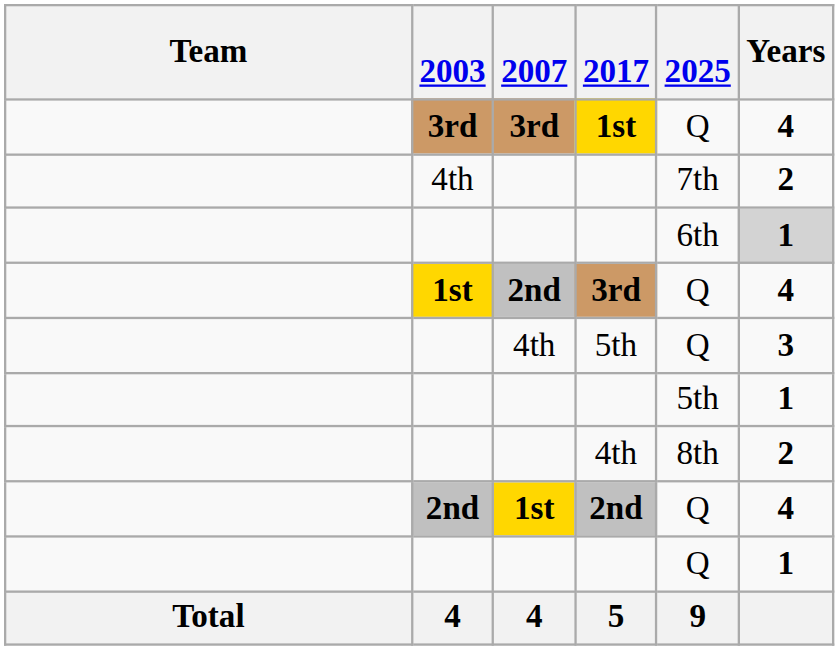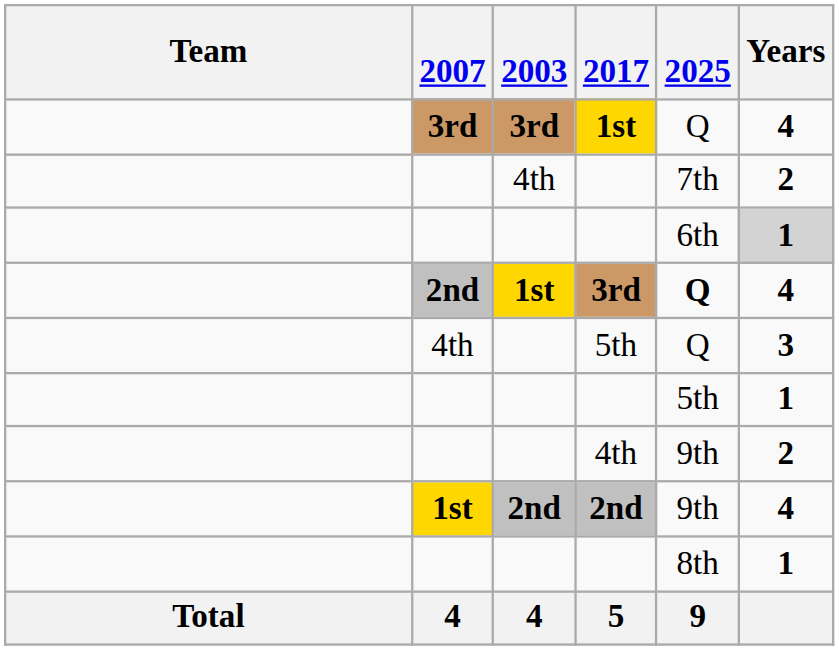columns swapped: (453, 71) <-> (534, 71)
(698, 289) normal -> (698, 289) bold
(698, 453) 8th -> (698, 453) 9th
(698, 508) Q -> (698, 508) 9th
(698, 562) Q -> (698, 562) 8th
